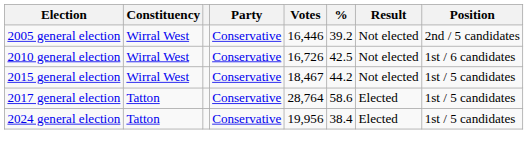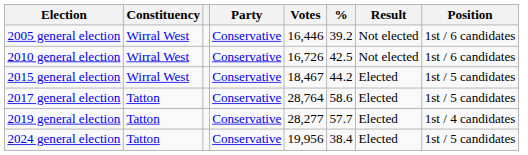(472, 35) 2nd / 5 candidates -> (470, 35) 1st / 6 candidates
(389, 77) Not elected -> (378, 77) Elected
+ row: (64, 118)
